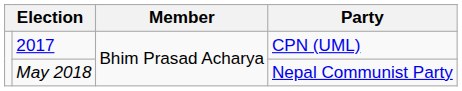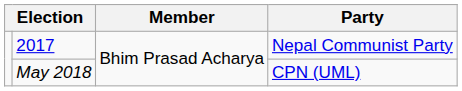(316, 45) CPN (UML) -> (362, 45) Nepal Communist Party
(362, 72) Nepal Communist Party -> (316, 72) CPN (UML)
